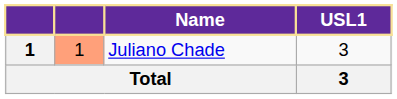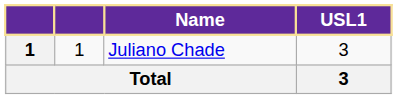(79, 50) lightsalmon background -> (79, 50) no background
